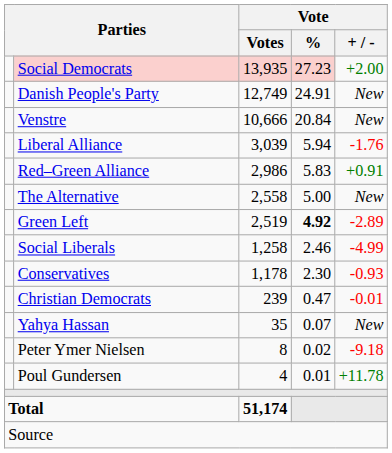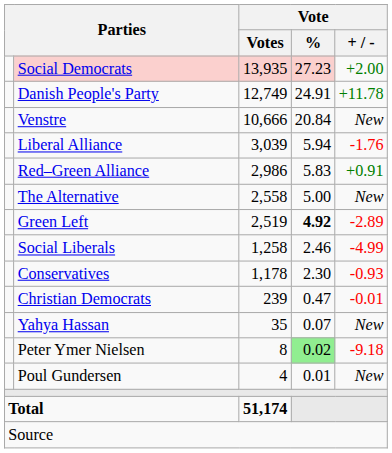(369, 94) New -> (361, 94) +11.78
(317, 350) no background -> (317, 350) lightgreen background
(361, 376) +11.78 -> (369, 376) New
